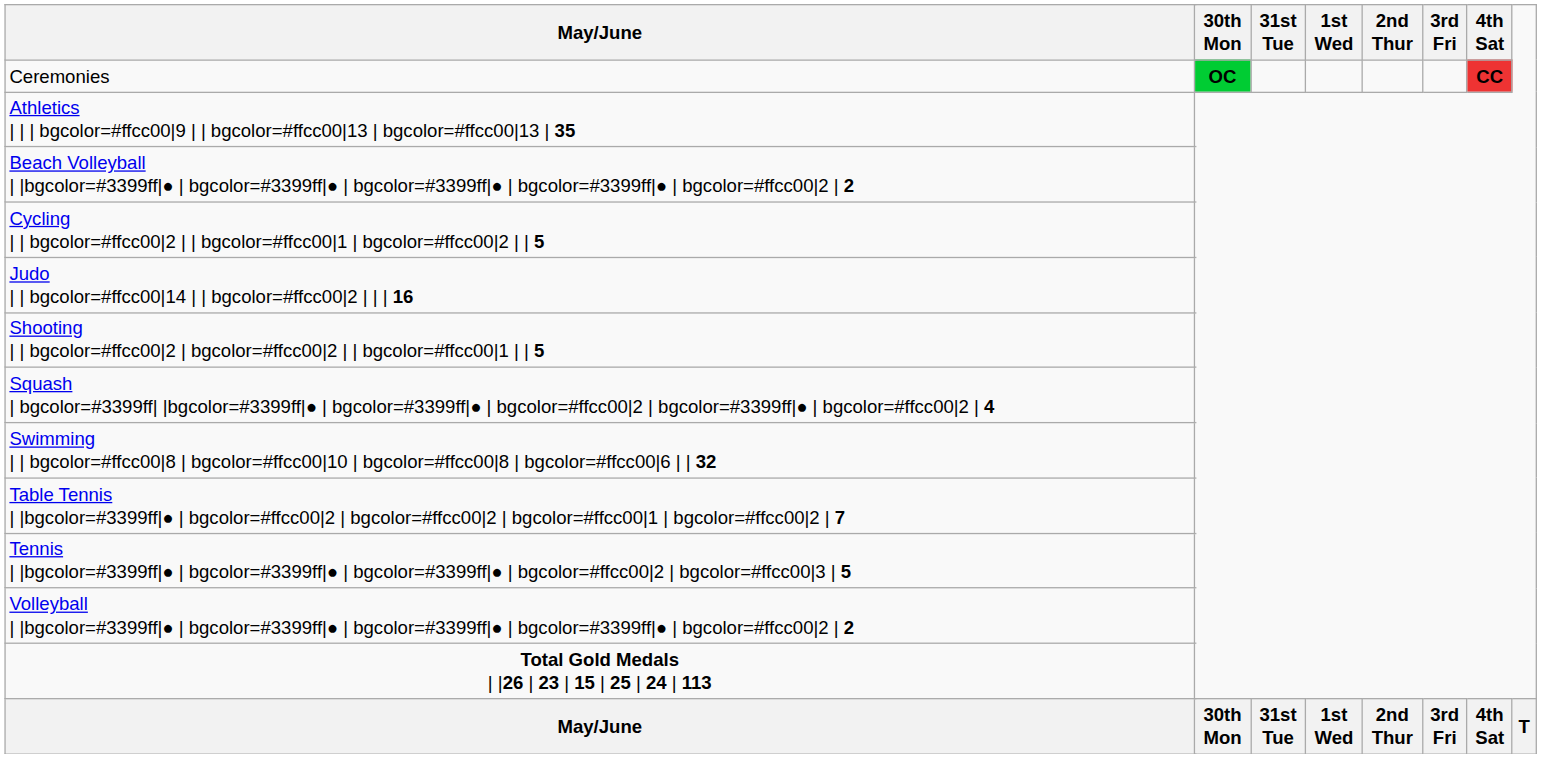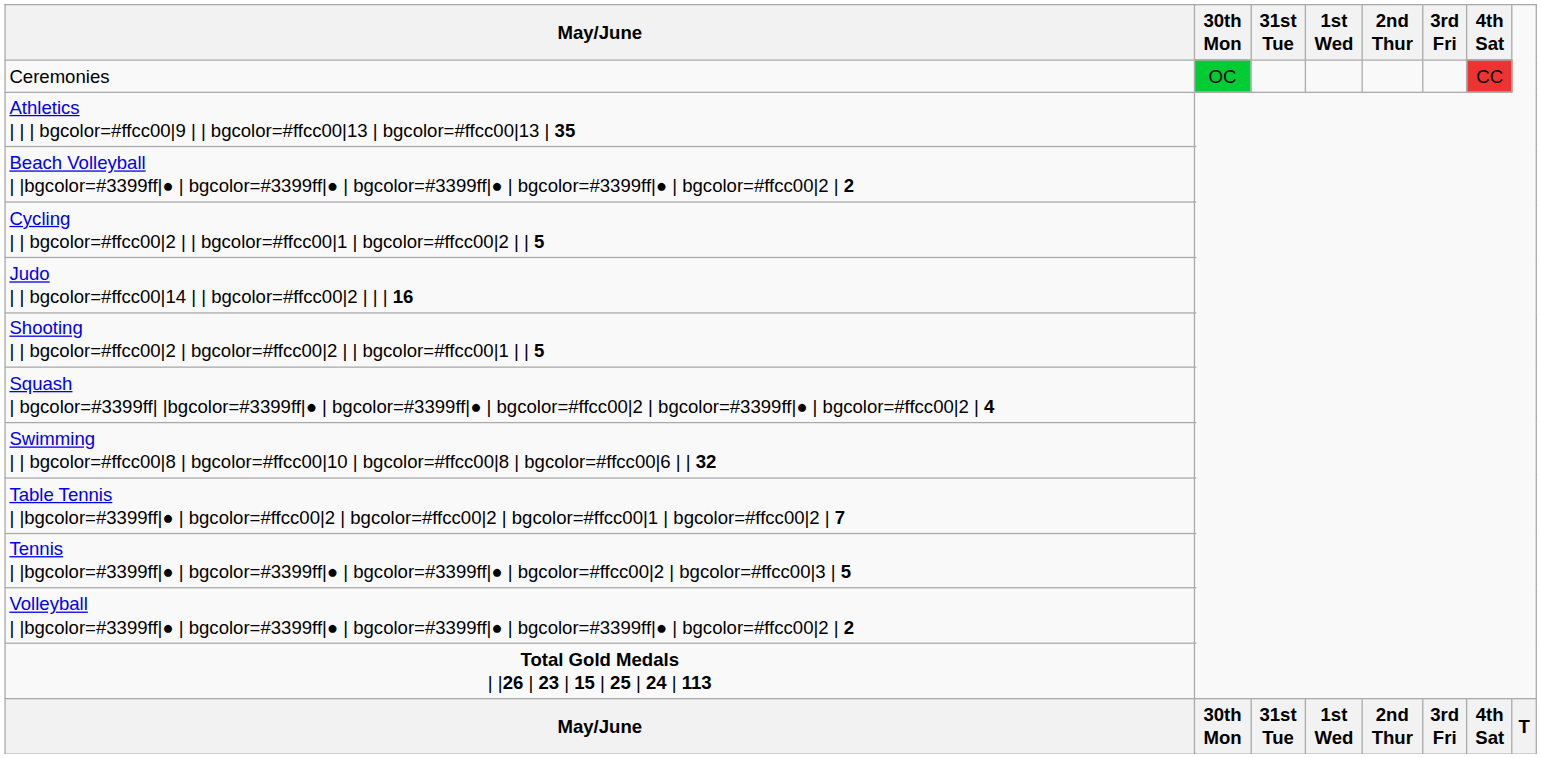(1223, 76) bold -> (1223, 76) normal
(1490, 76) bold -> (1490, 76) normal
